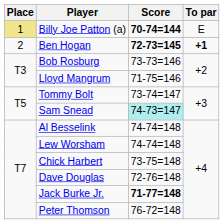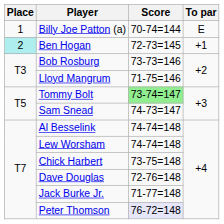(20, 29) khaki background -> (20, 29) no background
(156, 29) bold -> (156, 29) normal
(20, 45) no background -> (20, 45) paleturquoise background
(156, 45) bold -> (156, 45) normal
(201, 45) bold -> (201, 45) normal
(156, 95) no background -> (156, 95) lightgreen background
(156, 111) paleturquoise background -> (156, 111) no background
(156, 194) bold -> (156, 194) normal
(156, 210) no background -> (156, 210) lavender background
